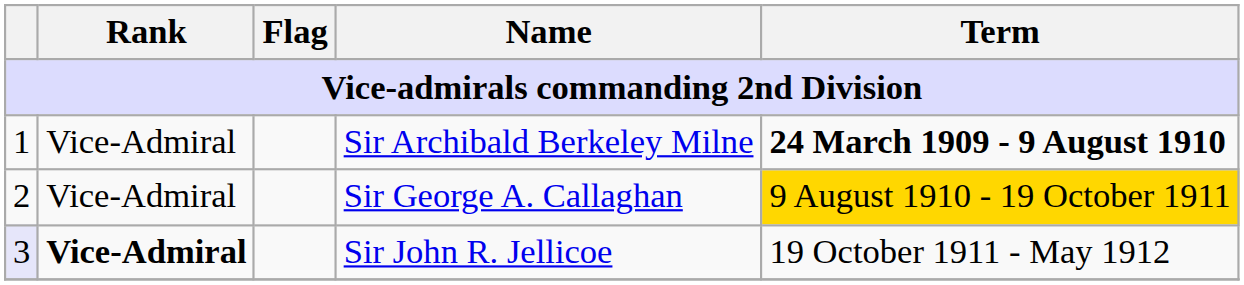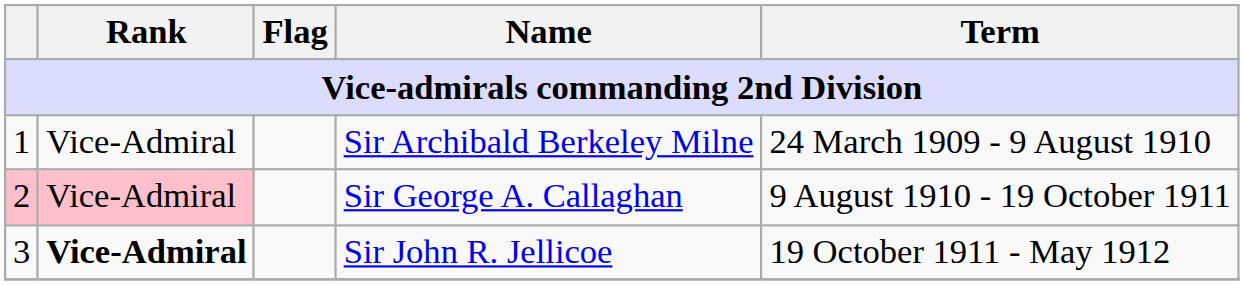(998, 141) bold -> (990, 141) normal
(22, 196) no background -> (22, 196) pink background
(141, 196) no background -> (141, 196) pink background
(1000, 196) gold background -> (1000, 196) no background
(22, 251) lavender background -> (22, 251) no background
